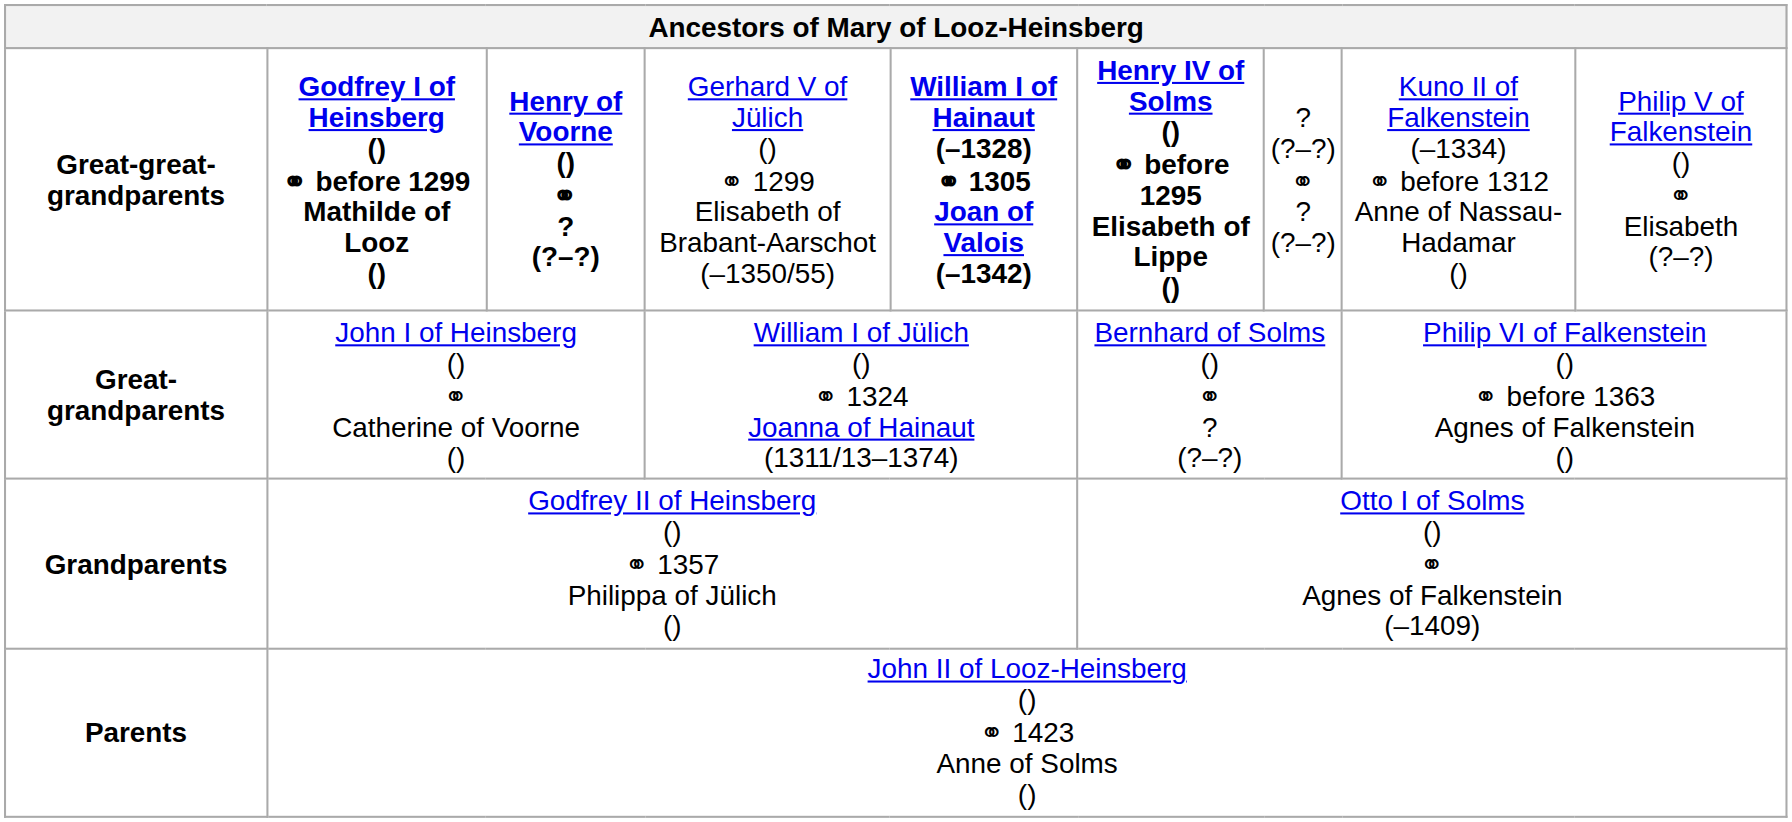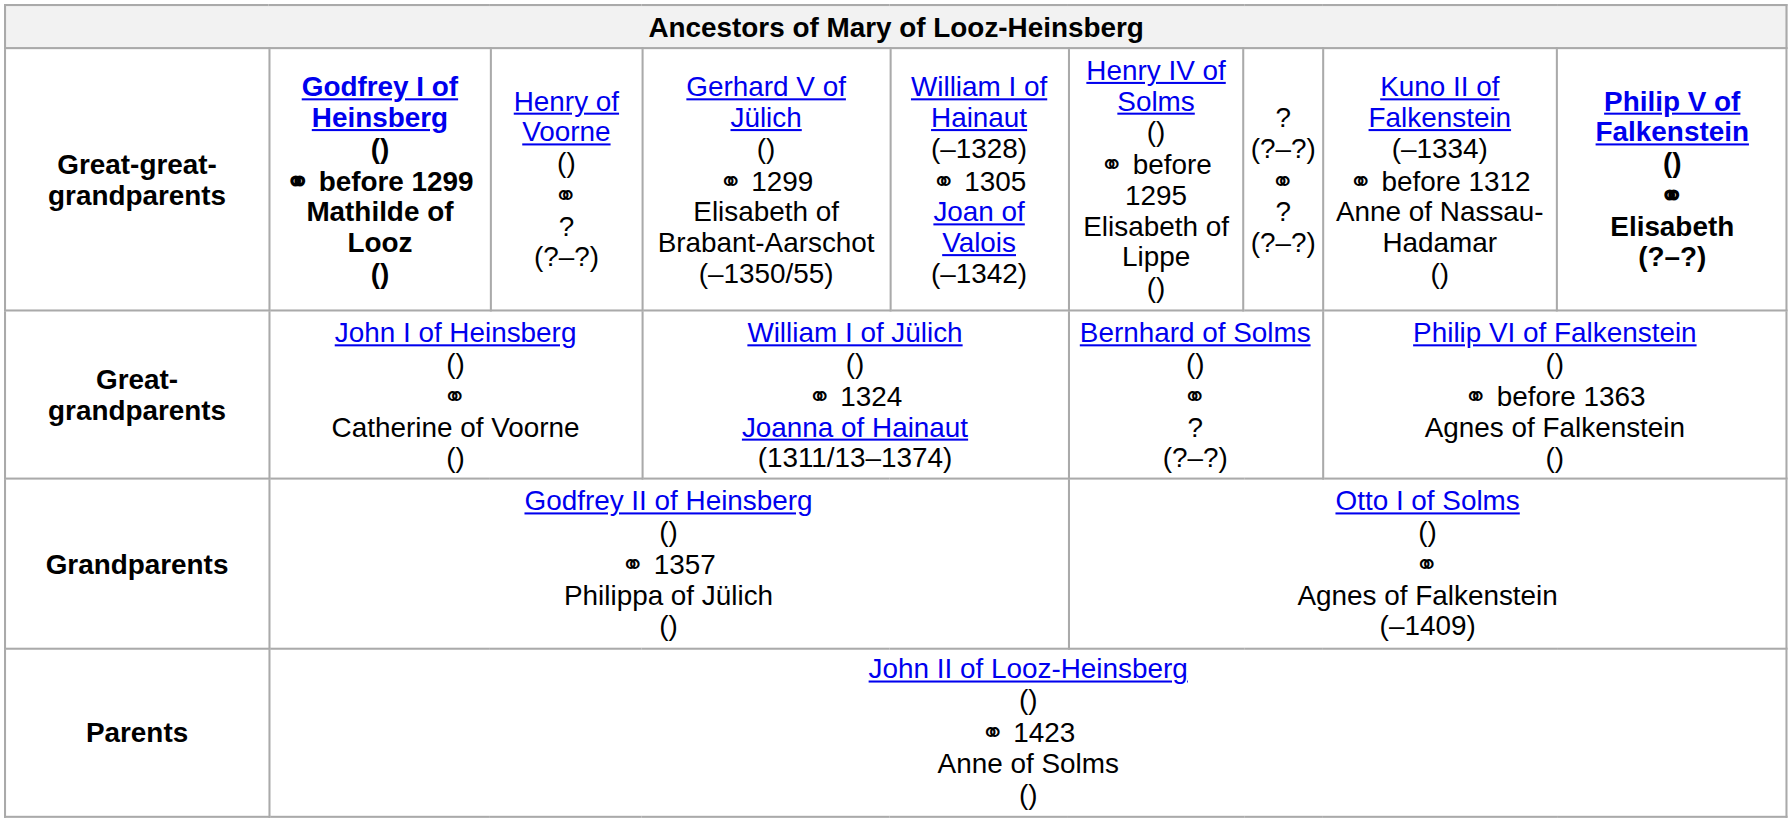(566, 179) bold -> (566, 179) normal
(984, 179) bold -> (979, 179) normal
(1171, 179) bold -> (1156, 179) normal
(1681, 179) normal -> (1672, 179) bold
